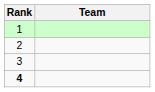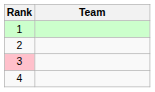(19, 62) no background -> (19, 62) pink background
(19, 78) bold -> (19, 78) normal
